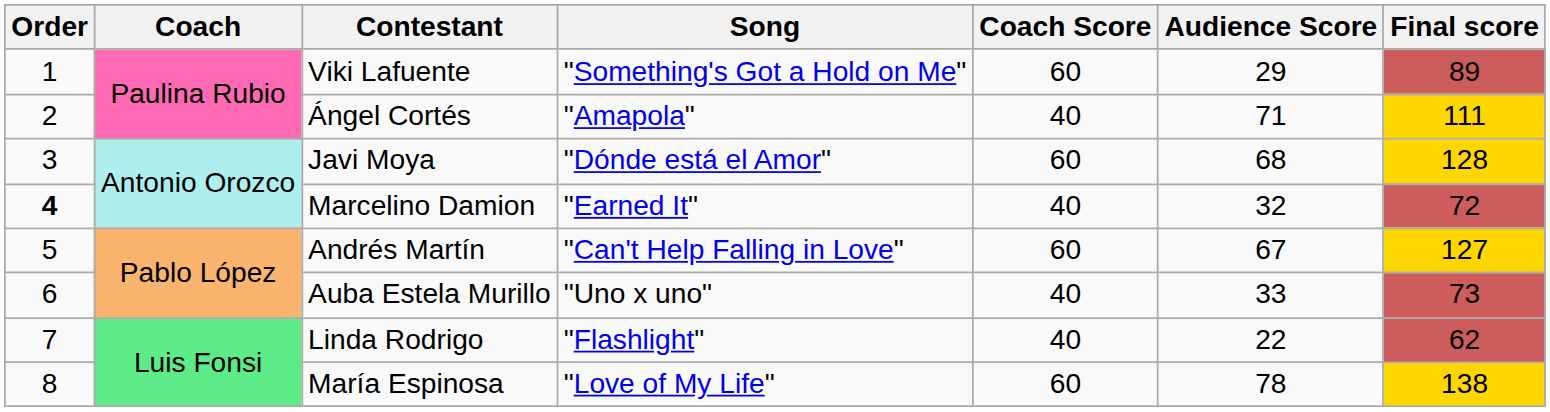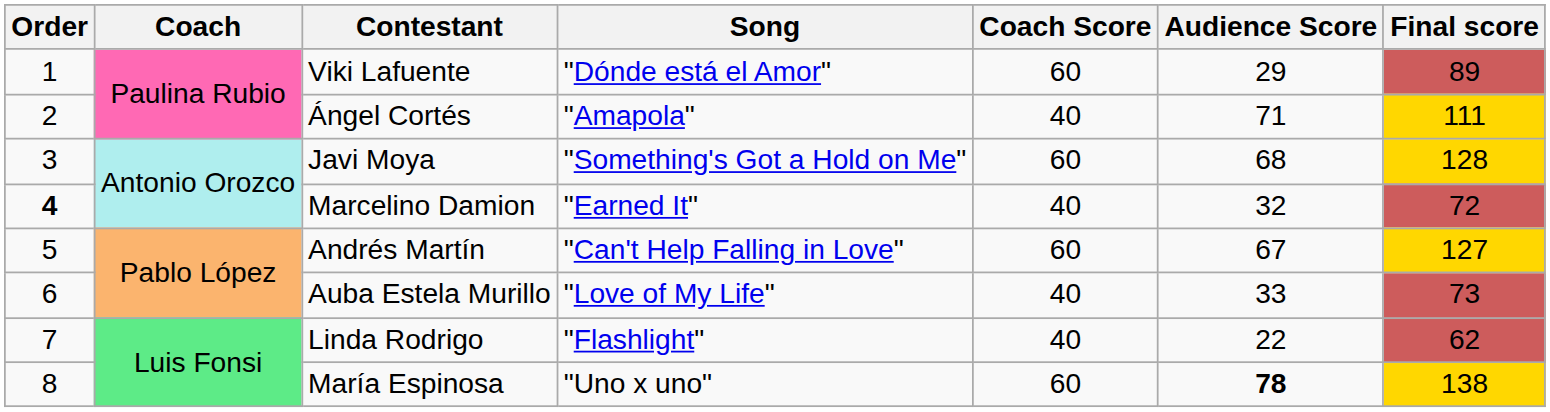(765, 71) "Something's Got a Hold on Me" -> (697, 71) "Dónde está el Amor"
(697, 160) "Dónde está el Amor" -> (765, 160) "Something's Got a Hold on Me"
(638, 294) "Uno x uno" -> (669, 294) "Love of My Life"
(669, 384) "Love of My Life" -> (638, 384) "Uno x uno"
(1271, 384) normal -> (1271, 384) bold
